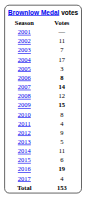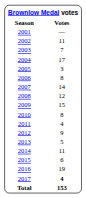(62, 78) bold -> (62, 78) normal
(62, 87) bold -> (62, 87) normal
(62, 105) bold -> (62, 105) normal
(62, 169) bold -> (62, 169) normal
(62, 178) normal -> (62, 178) bold
